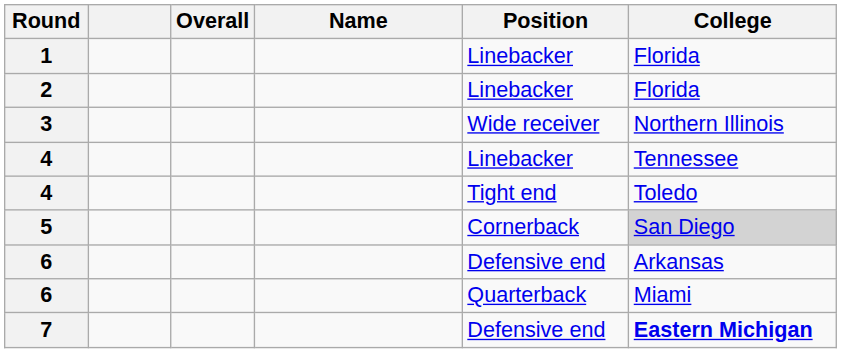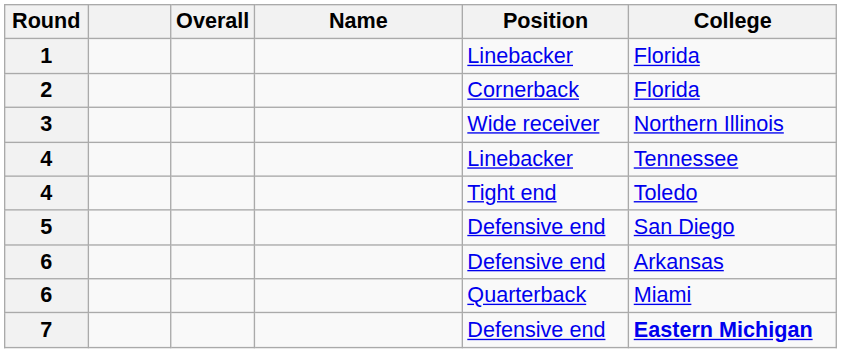(520, 90) Linebacker -> (523, 90) Cornerback
(523, 227) Cornerback -> (536, 227) Defensive end
(684, 227) lightgrey background -> (684, 227) no background
